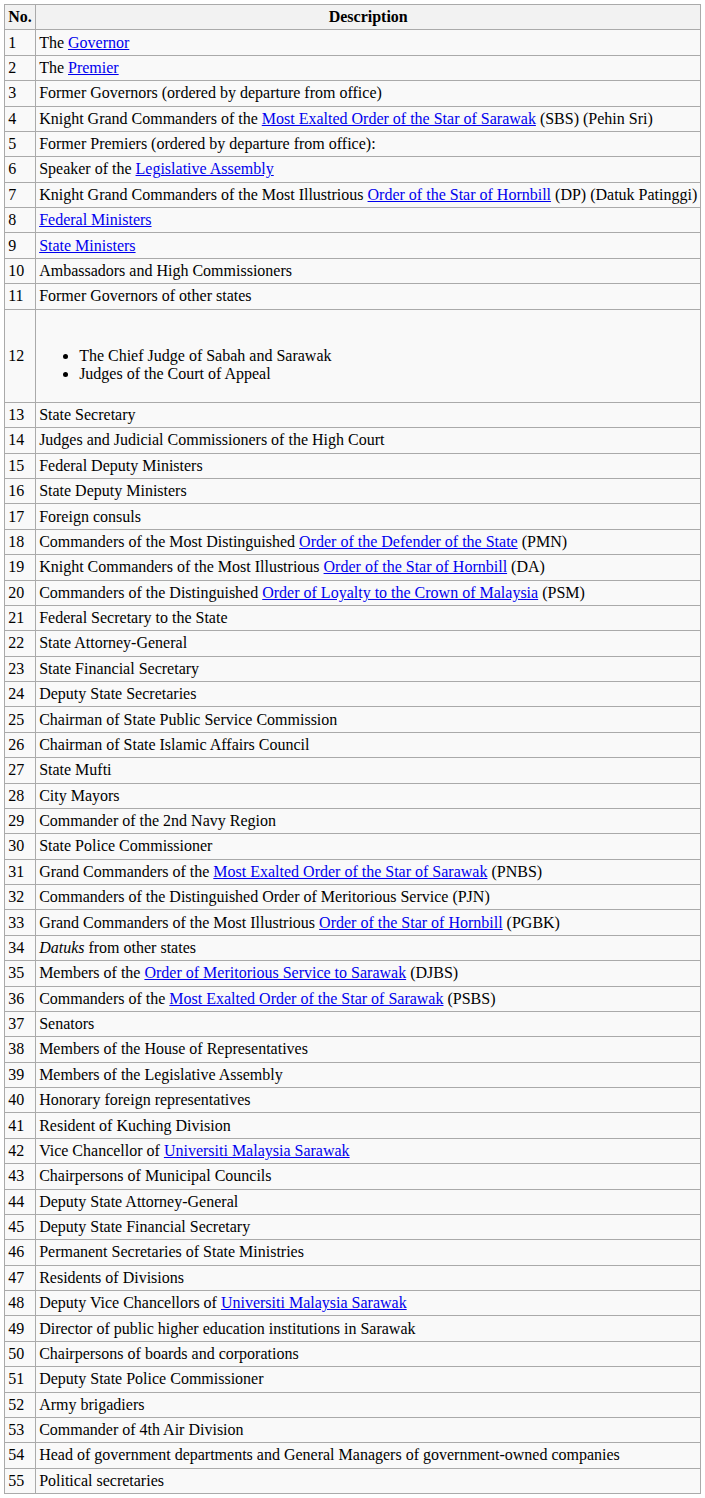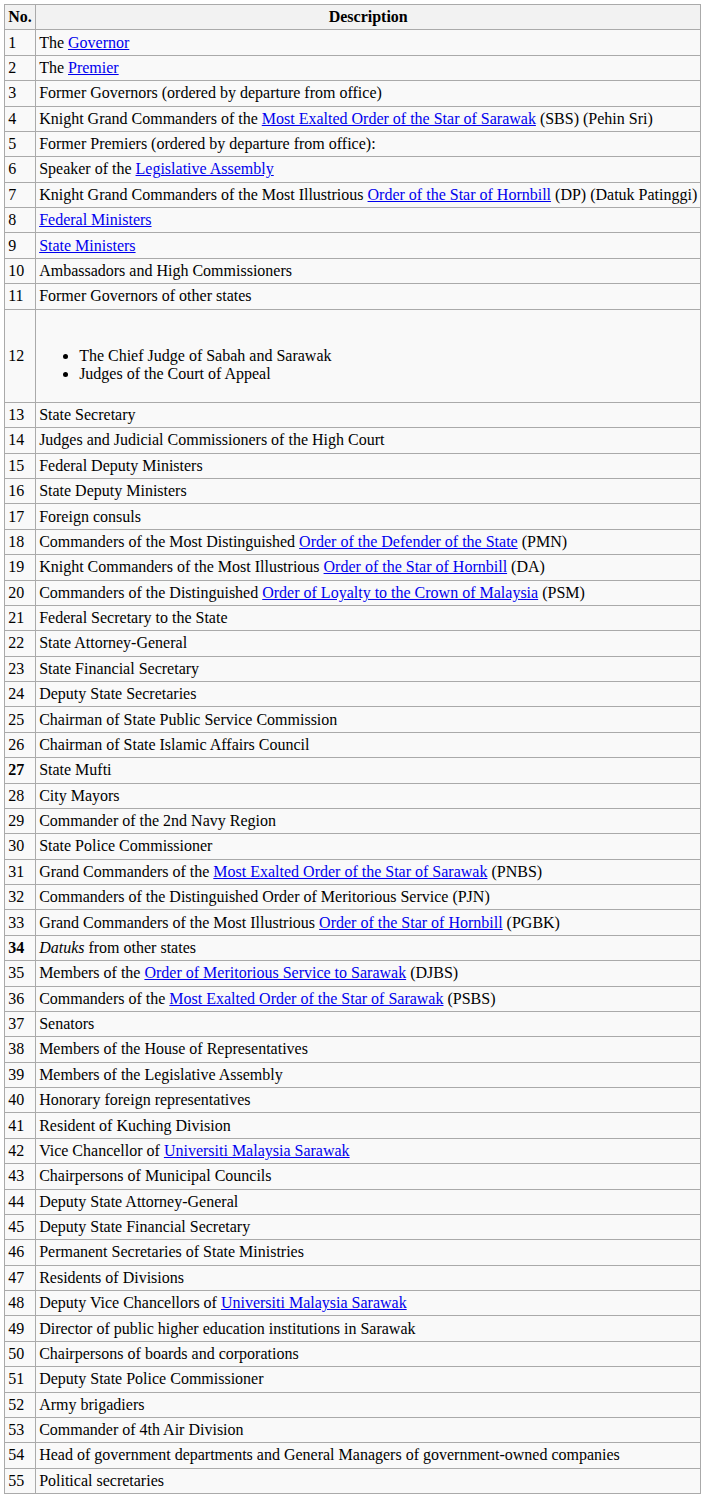(16, 770) normal -> (16, 770) bold
(16, 947) normal -> (16, 947) bold
